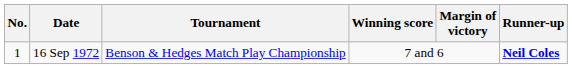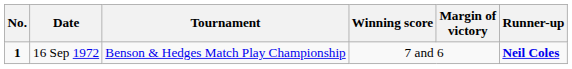(17, 53) normal -> (17, 53) bold
